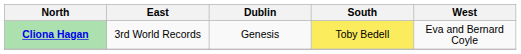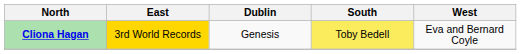(158, 35) no background -> (158, 35) gold background
